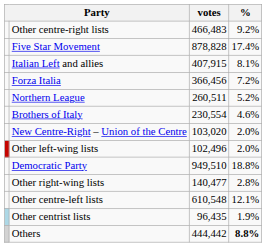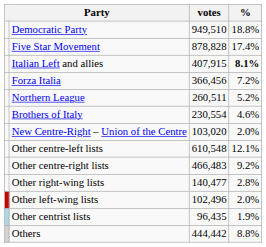rows swapped: (49, 166) <-> (60, 30)
(248, 64) normal -> (247, 64) bold
rows swapped: (57, 200) <-> (55, 149)
(247, 234) bold -> (248, 234) normal
